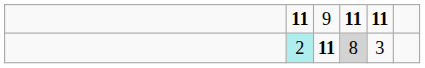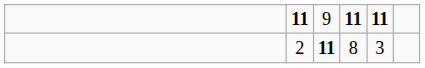(300, 47) paleturquoise background -> (300, 47) no background
(353, 47) lightgrey background -> (353, 47) no background
